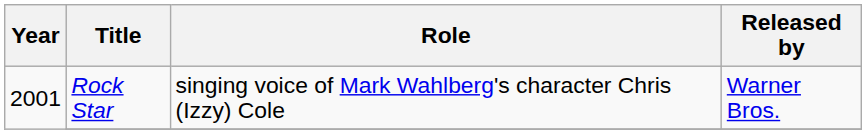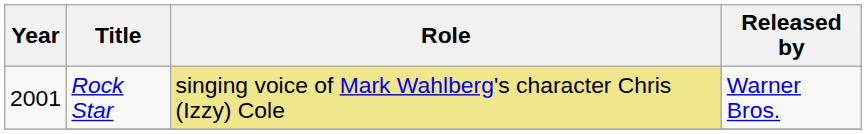(423, 97) no background -> (423, 97) khaki background
